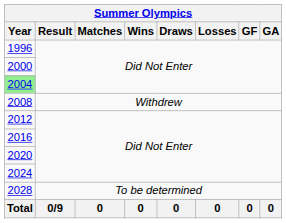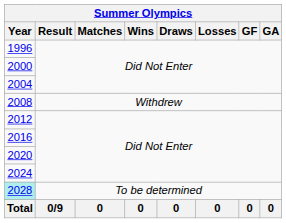(20, 84) lightgreen background -> (20, 84) no background
(20, 191) no background -> (20, 191) paleturquoise background
